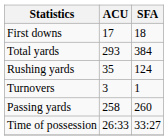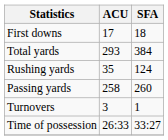rows swapped: (39, 107) <-> (31, 88)
